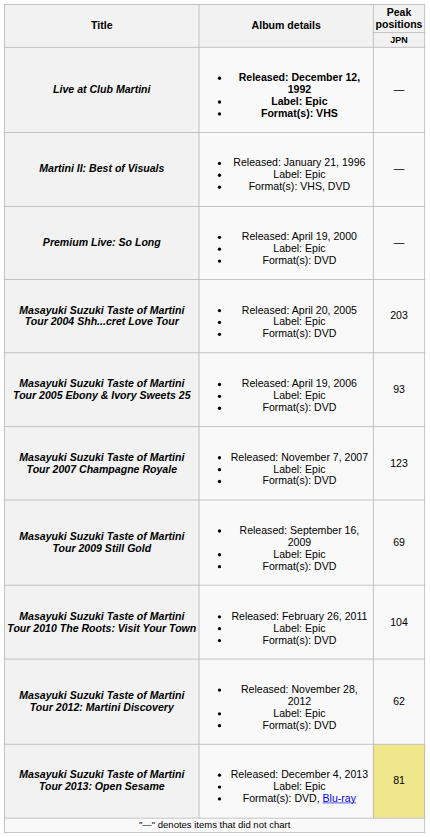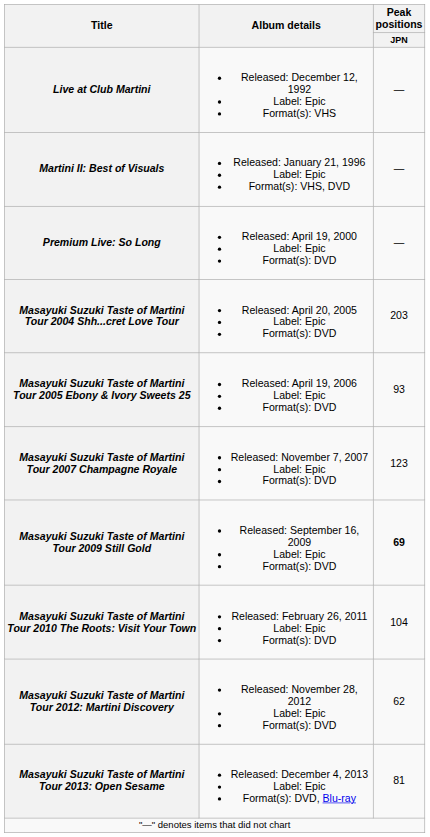(286, 96) bold -> (286, 96) normal
(399, 542) normal -> (399, 542) bold
(399, 781) khaki background -> (399, 781) no background
